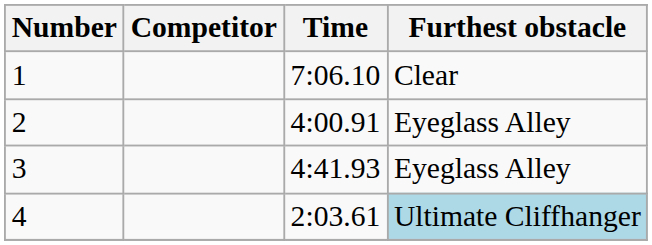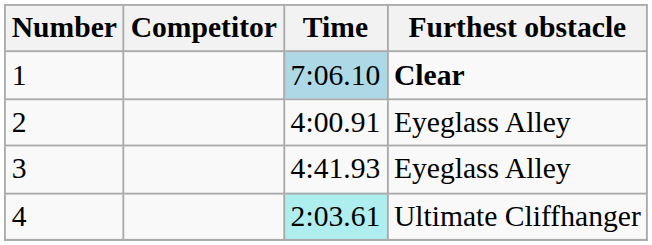(335, 74) no background -> (335, 74) lightblue background
(426, 74) normal -> (429, 74) bold
(335, 215) no background -> (335, 215) paleturquoise background
(517, 215) lightblue background -> (517, 215) no background
